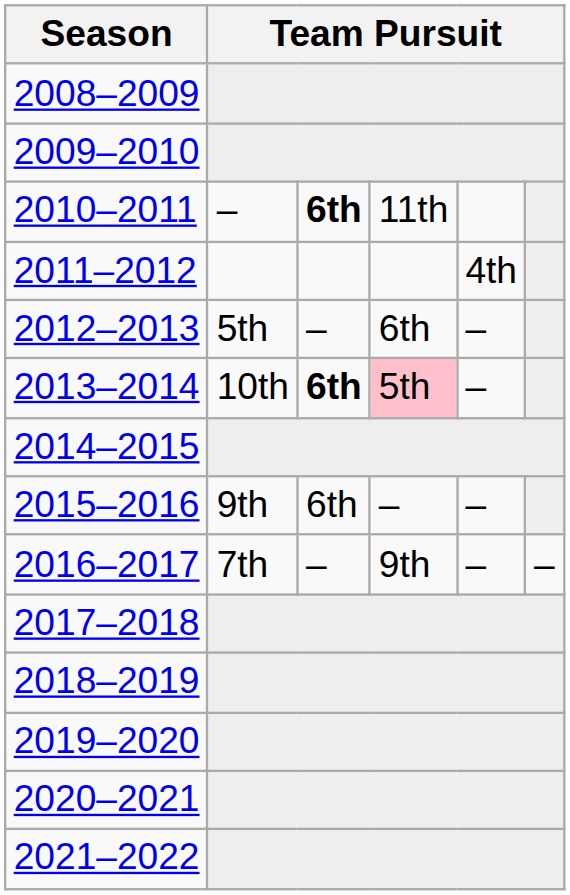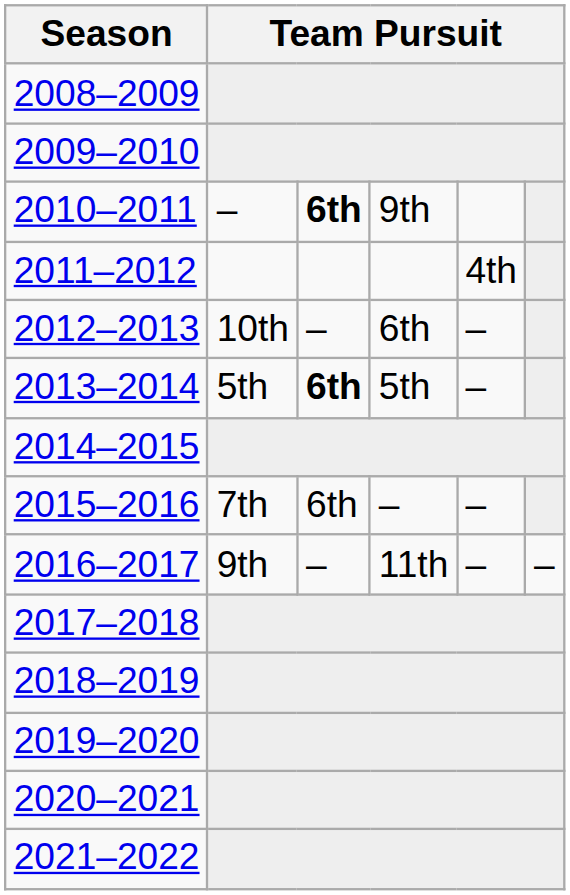(414, 210) 11th -> (405, 210) 9th
(242, 328) 5th -> (253, 328) 10th
(253, 387) 10th -> (242, 387) 5th
(405, 387) pink background -> (405, 387) no background
(242, 505) 9th -> (242, 505) 7th
(242, 563) 7th -> (242, 563) 9th
(405, 563) 9th -> (414, 563) 11th
